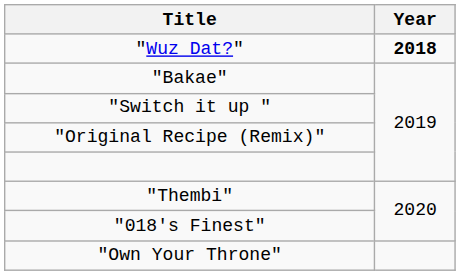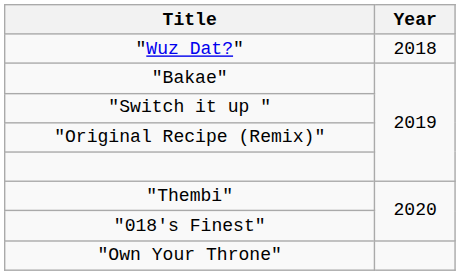(415, 49) bold -> (415, 49) normal
